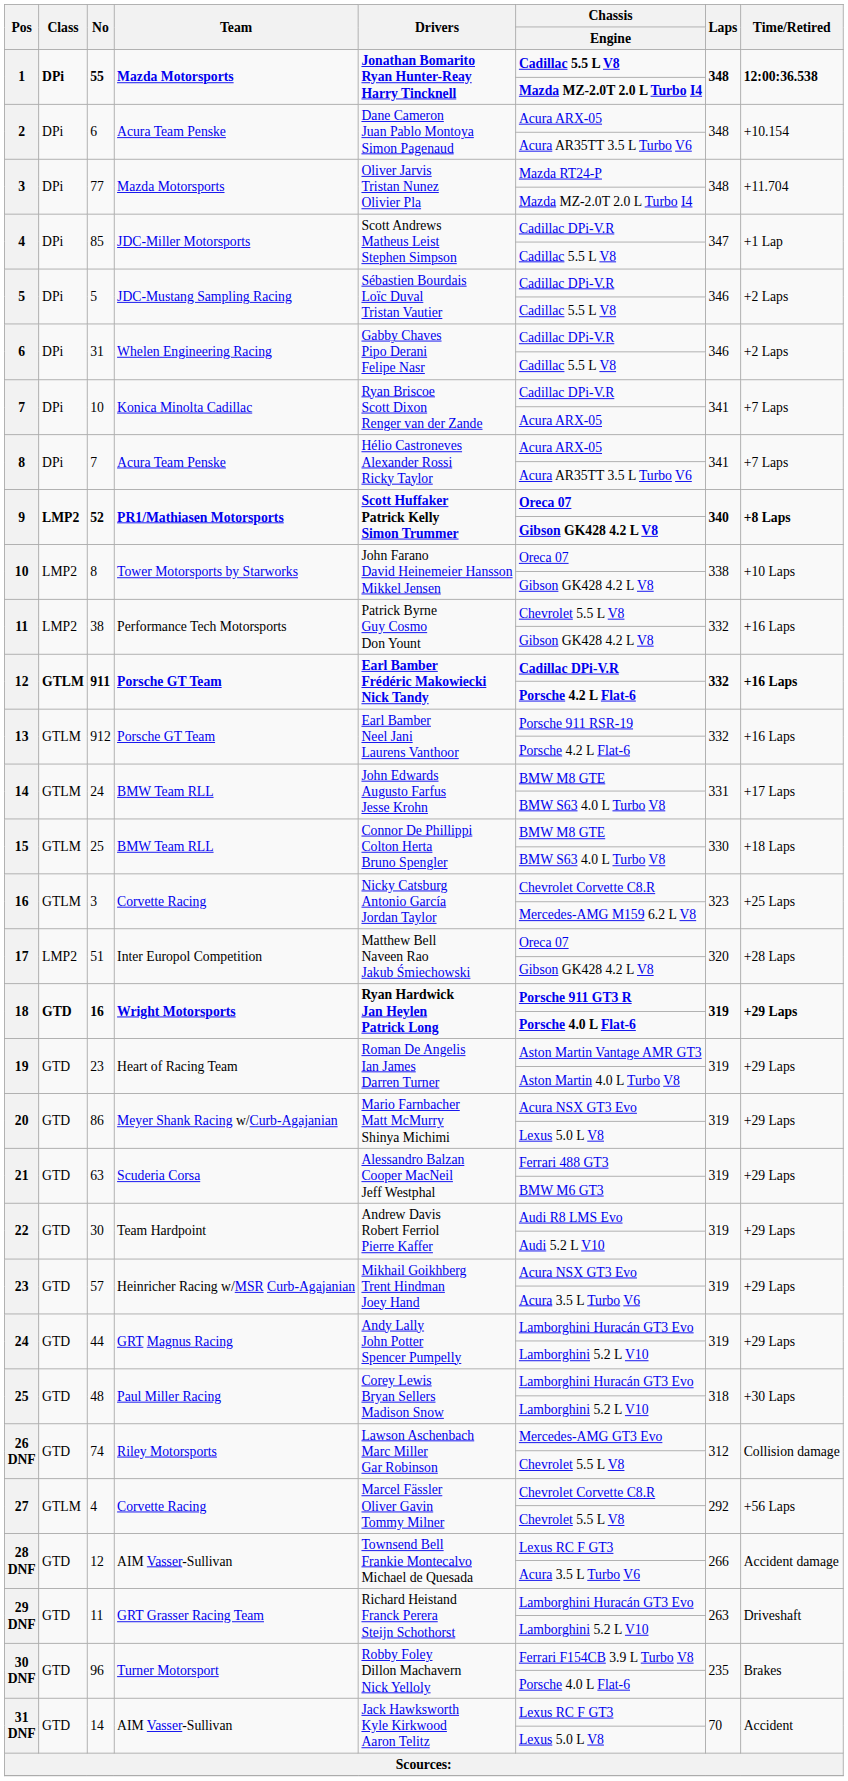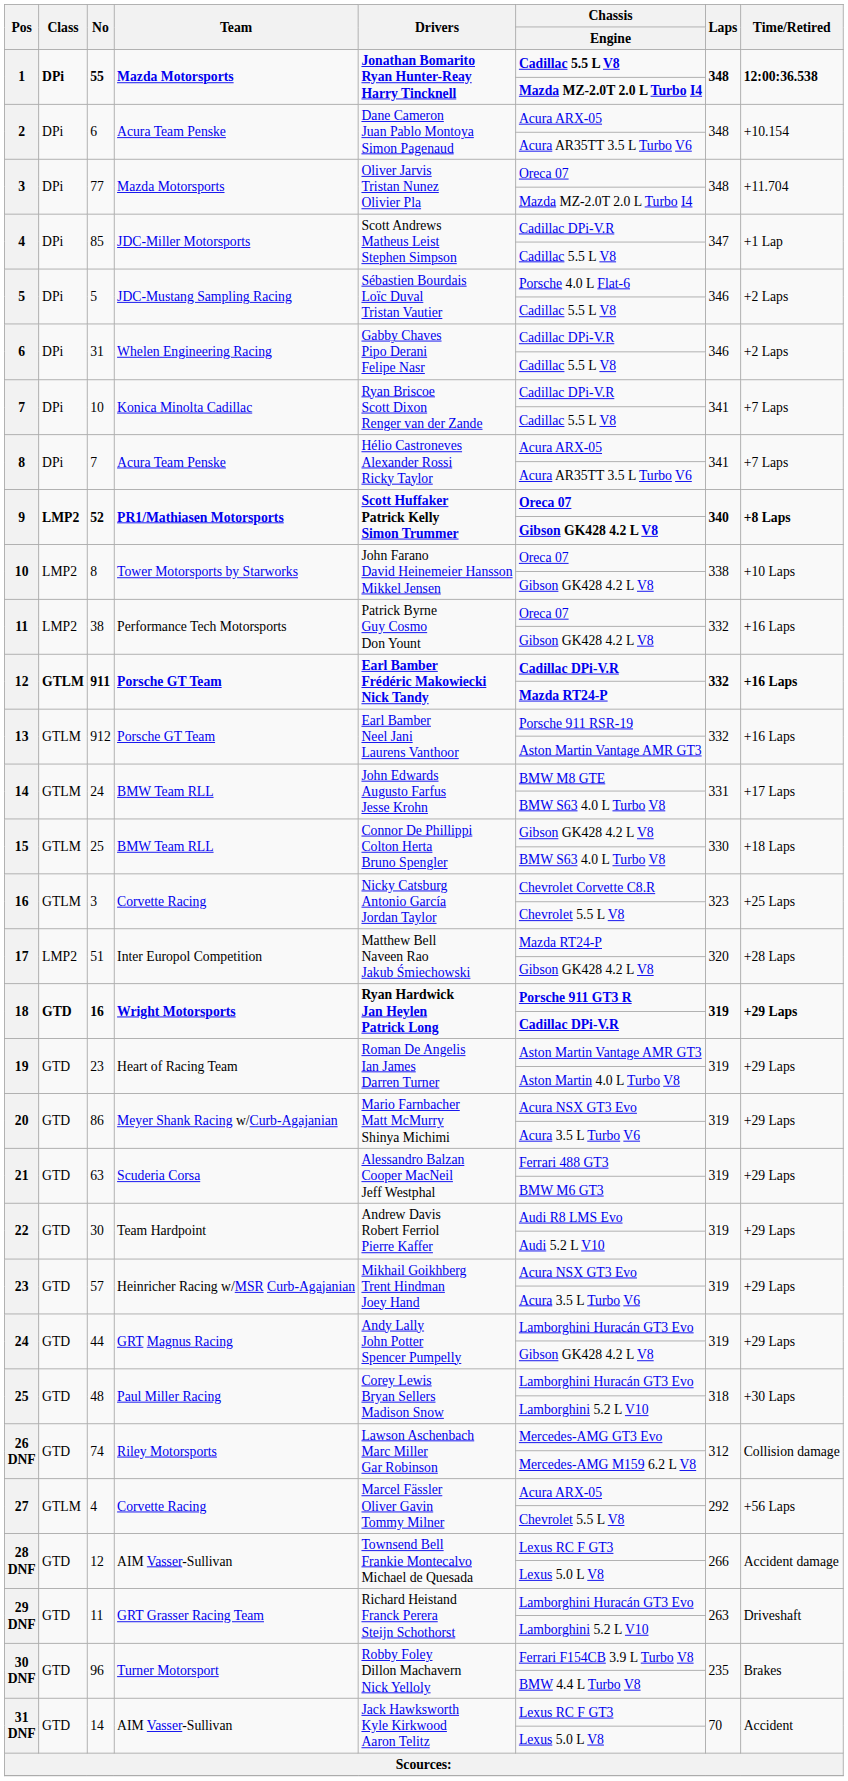(560, 173) Mazda RT24-P -> (544, 173) Oreca 07
(567, 283) Cadillac DPi-V.R -> (574, 283) Porsche 4.0 L Flat-6
(560, 420) Acura ARX-05 -> (567, 420) Cadillac 5.5 L V8
(572, 613) Chevrolet 5.5 L V8 -> (544, 613) Oreca 07
(577, 695) Porsche 4.2 L Flat-6 -> (563, 695) Mazda RT24-P
(574, 750) Porsche 4.2 L Flat-6 -> (610, 750) Aston Martin Vantage AMR GT3
(562, 832) BMW M8 GTE -> (586, 832) Gibson GK428 4.2 L V8
(608, 915) Mercedes-AMG M159 6.2 L V8 -> (572, 915) Chevrolet 5.5 L V8
(544, 942) Oreca 07 -> (560, 942) Mazda RT24-P
(577, 1025) Porsche 4.0 L Flat-6 -> (569, 1025) Cadillac DPi-V.R
(561, 1135) Lexus 5.0 L V8 -> (579, 1135) Acura 3.5 L Turbo V6
(584, 1355) Lamborghini 5.2 L V10 -> (586, 1355) Gibson GK428 4.2 L V8
(572, 1464) Chevrolet 5.5 L V8 -> (608, 1464) Mercedes-AMG M159 6.2 L V8
(587, 1492) Chevrolet Corvette C8.R -> (560, 1492) Acura ARX-05
(579, 1574) Acura 3.5 L Turbo V6 -> (561, 1574) Lexus 5.0 L V8
(574, 1684) Porsche 4.0 L Flat-6 -> (580, 1684) BMW 4.4 L Turbo V8
